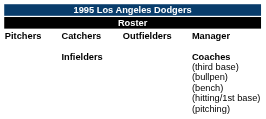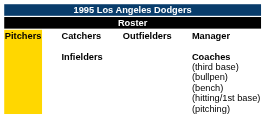(23, 36) no background -> (23, 36) gold background
